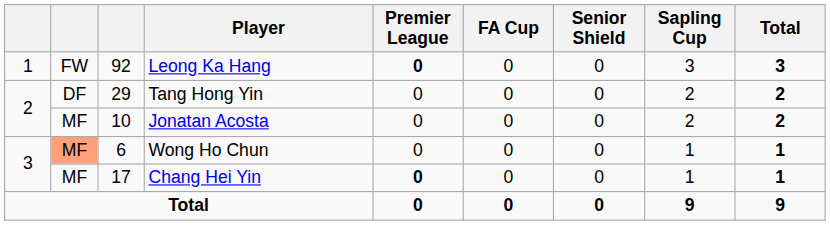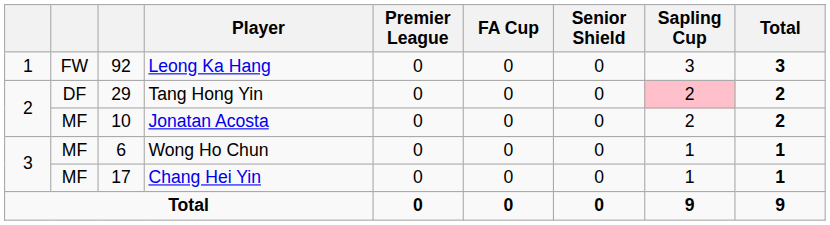(418, 66) bold -> (418, 66) normal
(690, 94) no background -> (690, 94) pink background
(74, 149) lightsalmon background -> (74, 149) no background
(418, 177) bold -> (418, 177) normal
